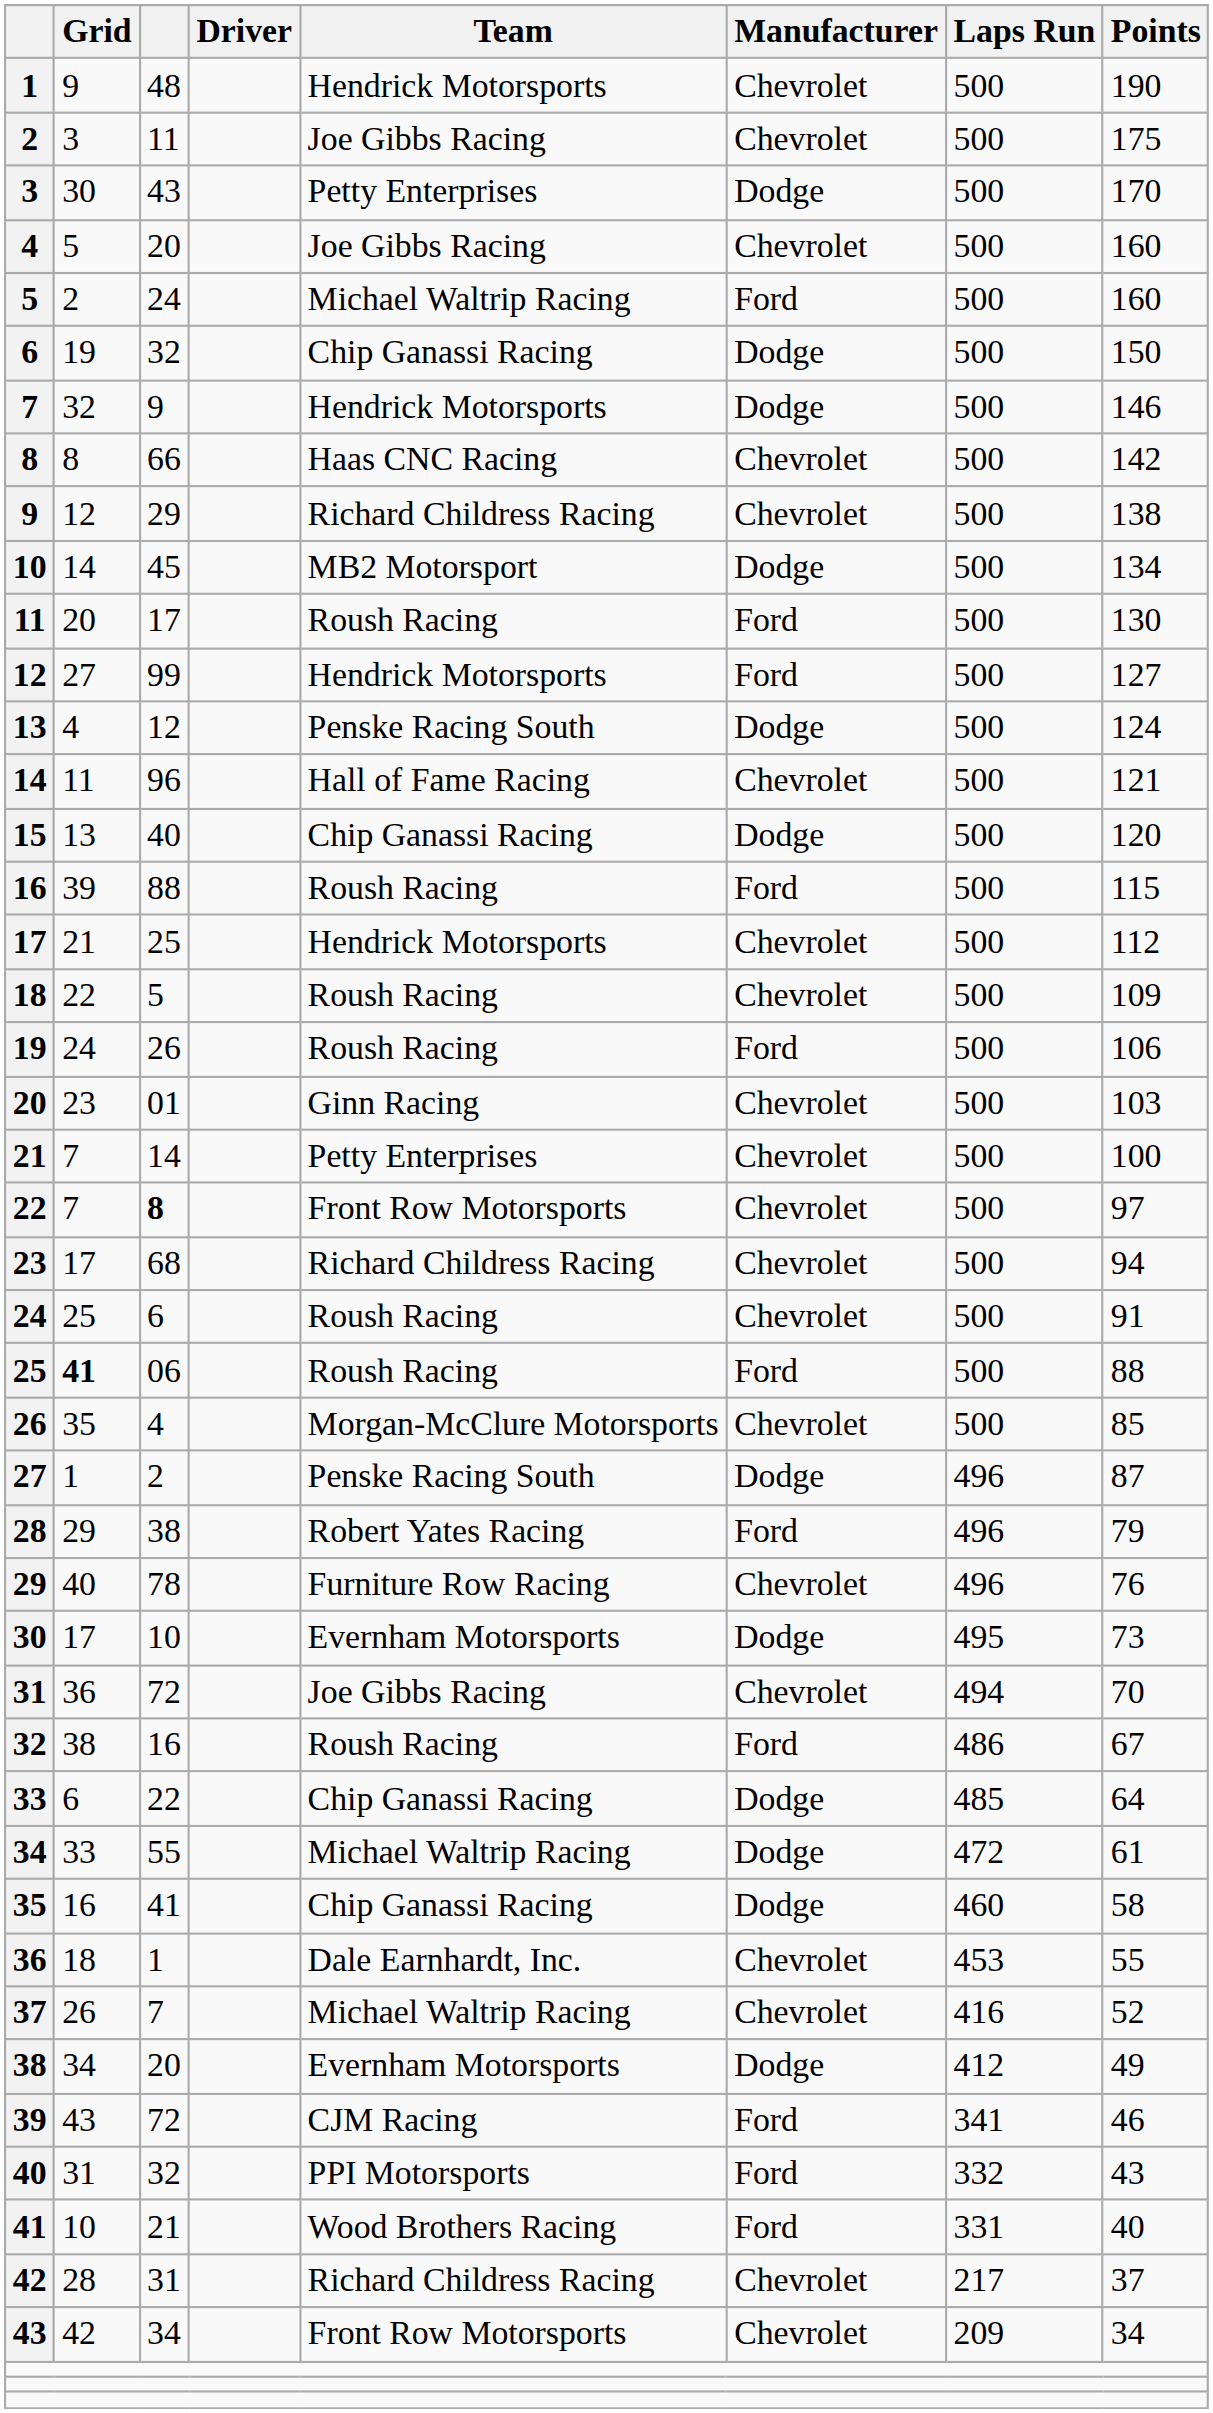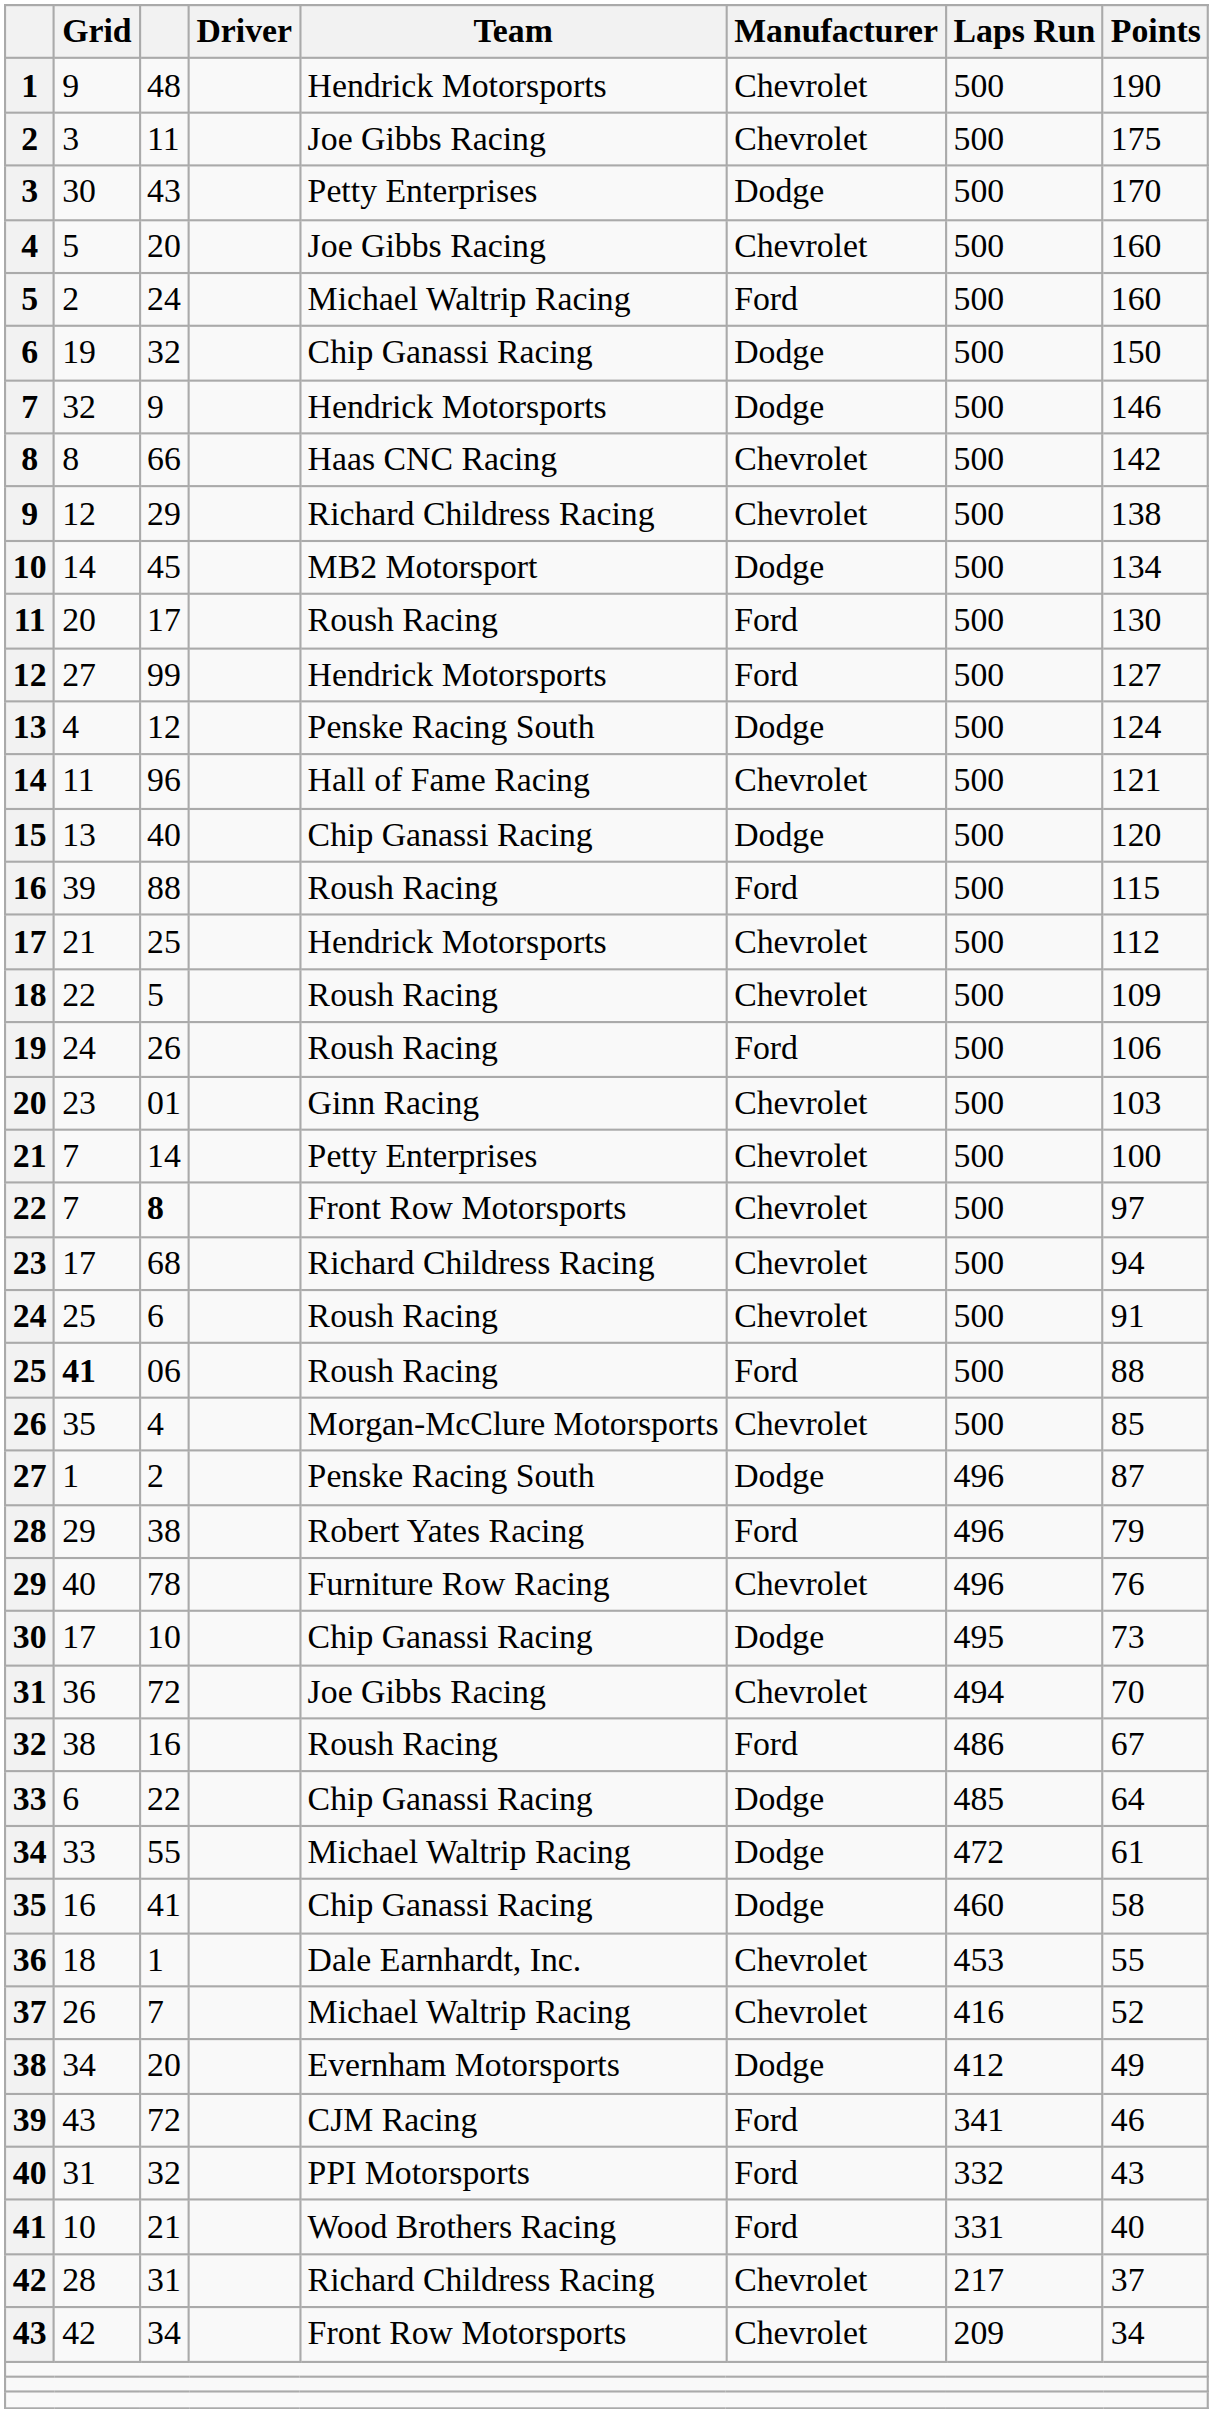(464, 1637) Evernham Motorsports -> (450, 1637) Chip Ganassi Racing
